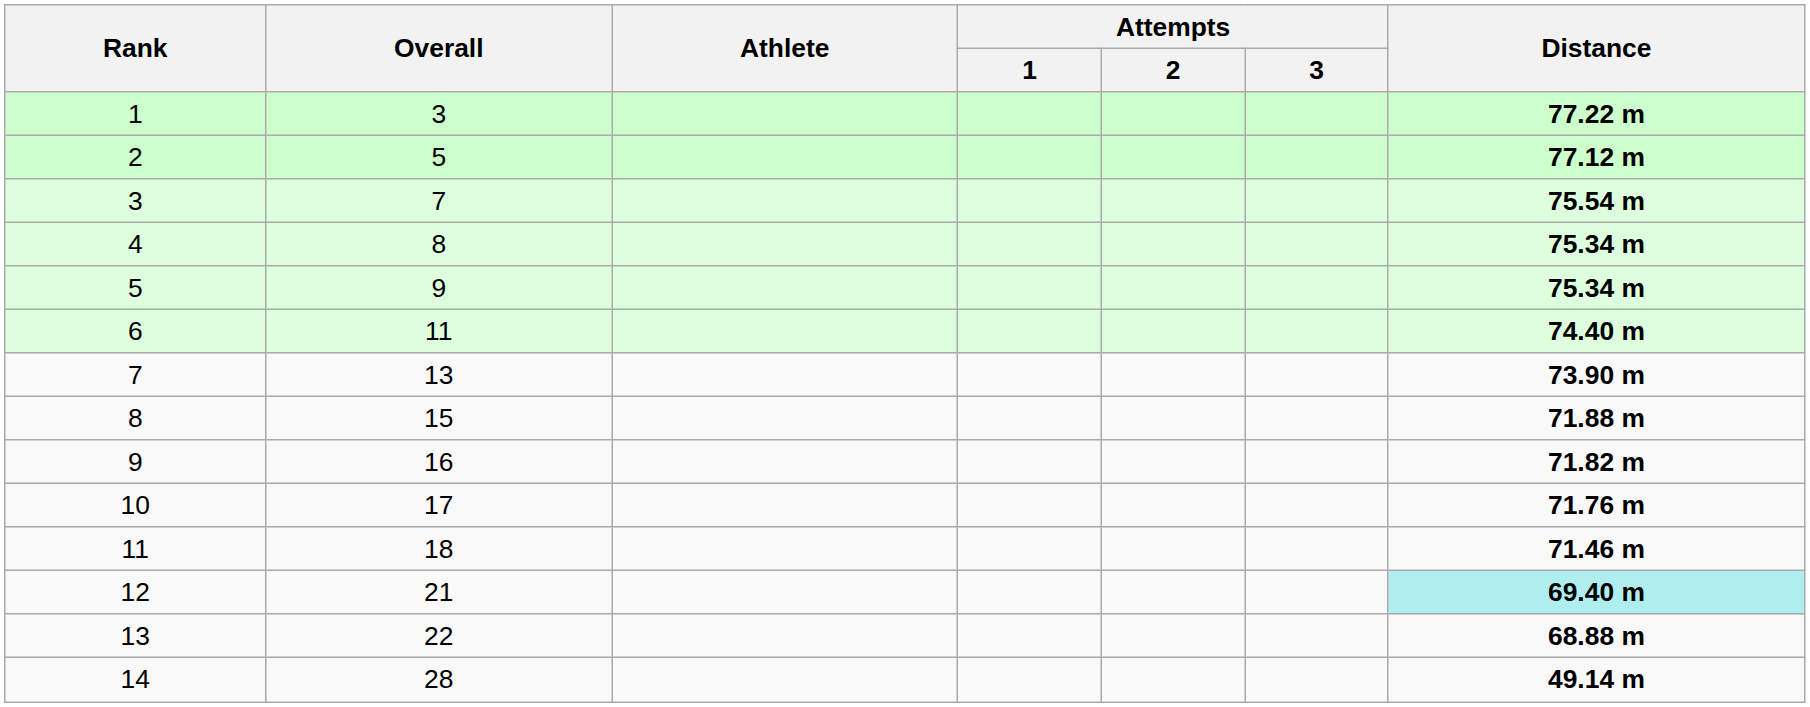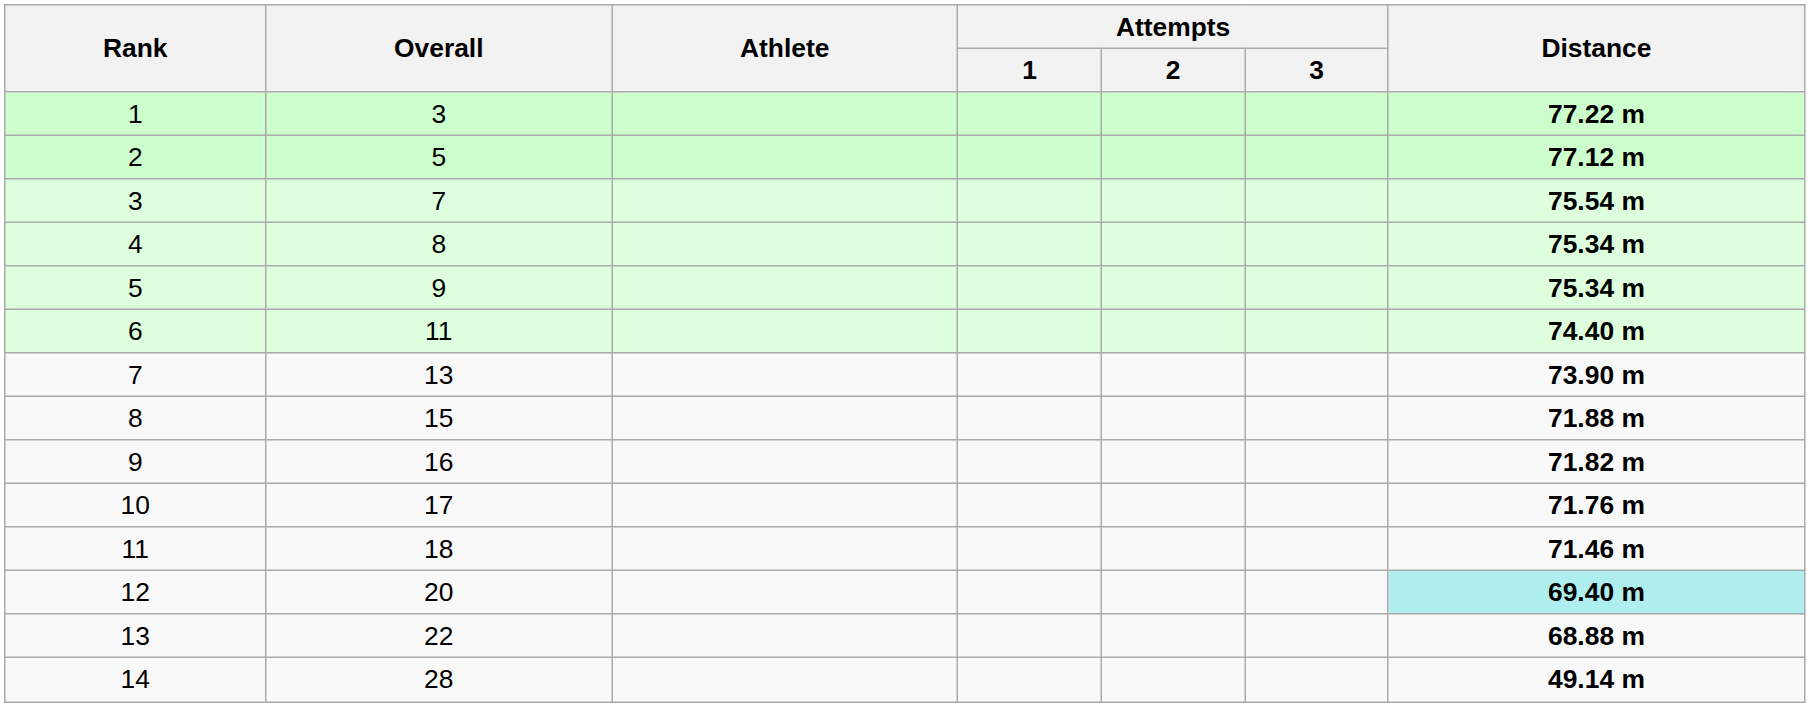(439, 591) 21 -> (439, 591) 20
